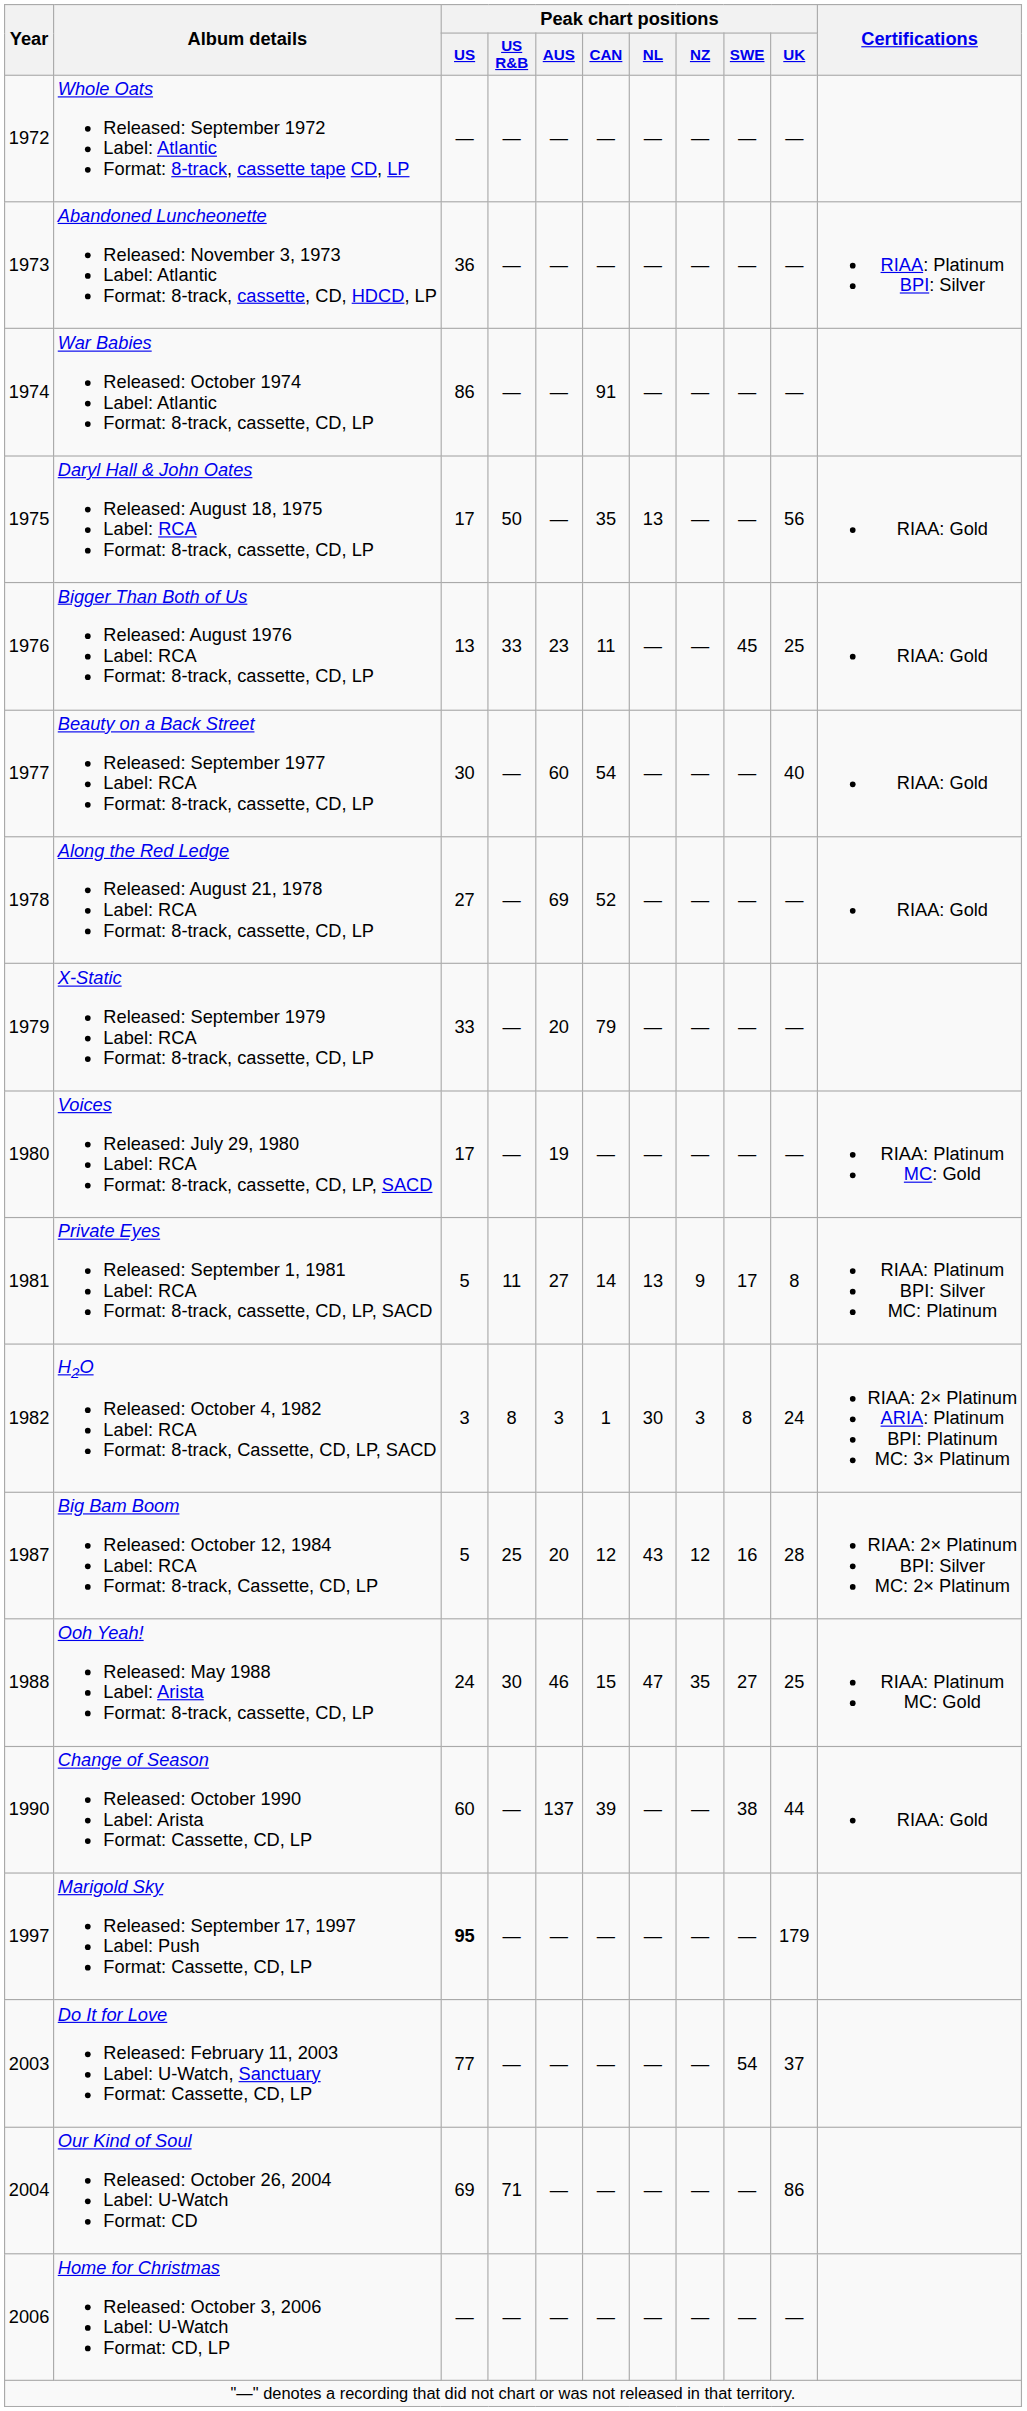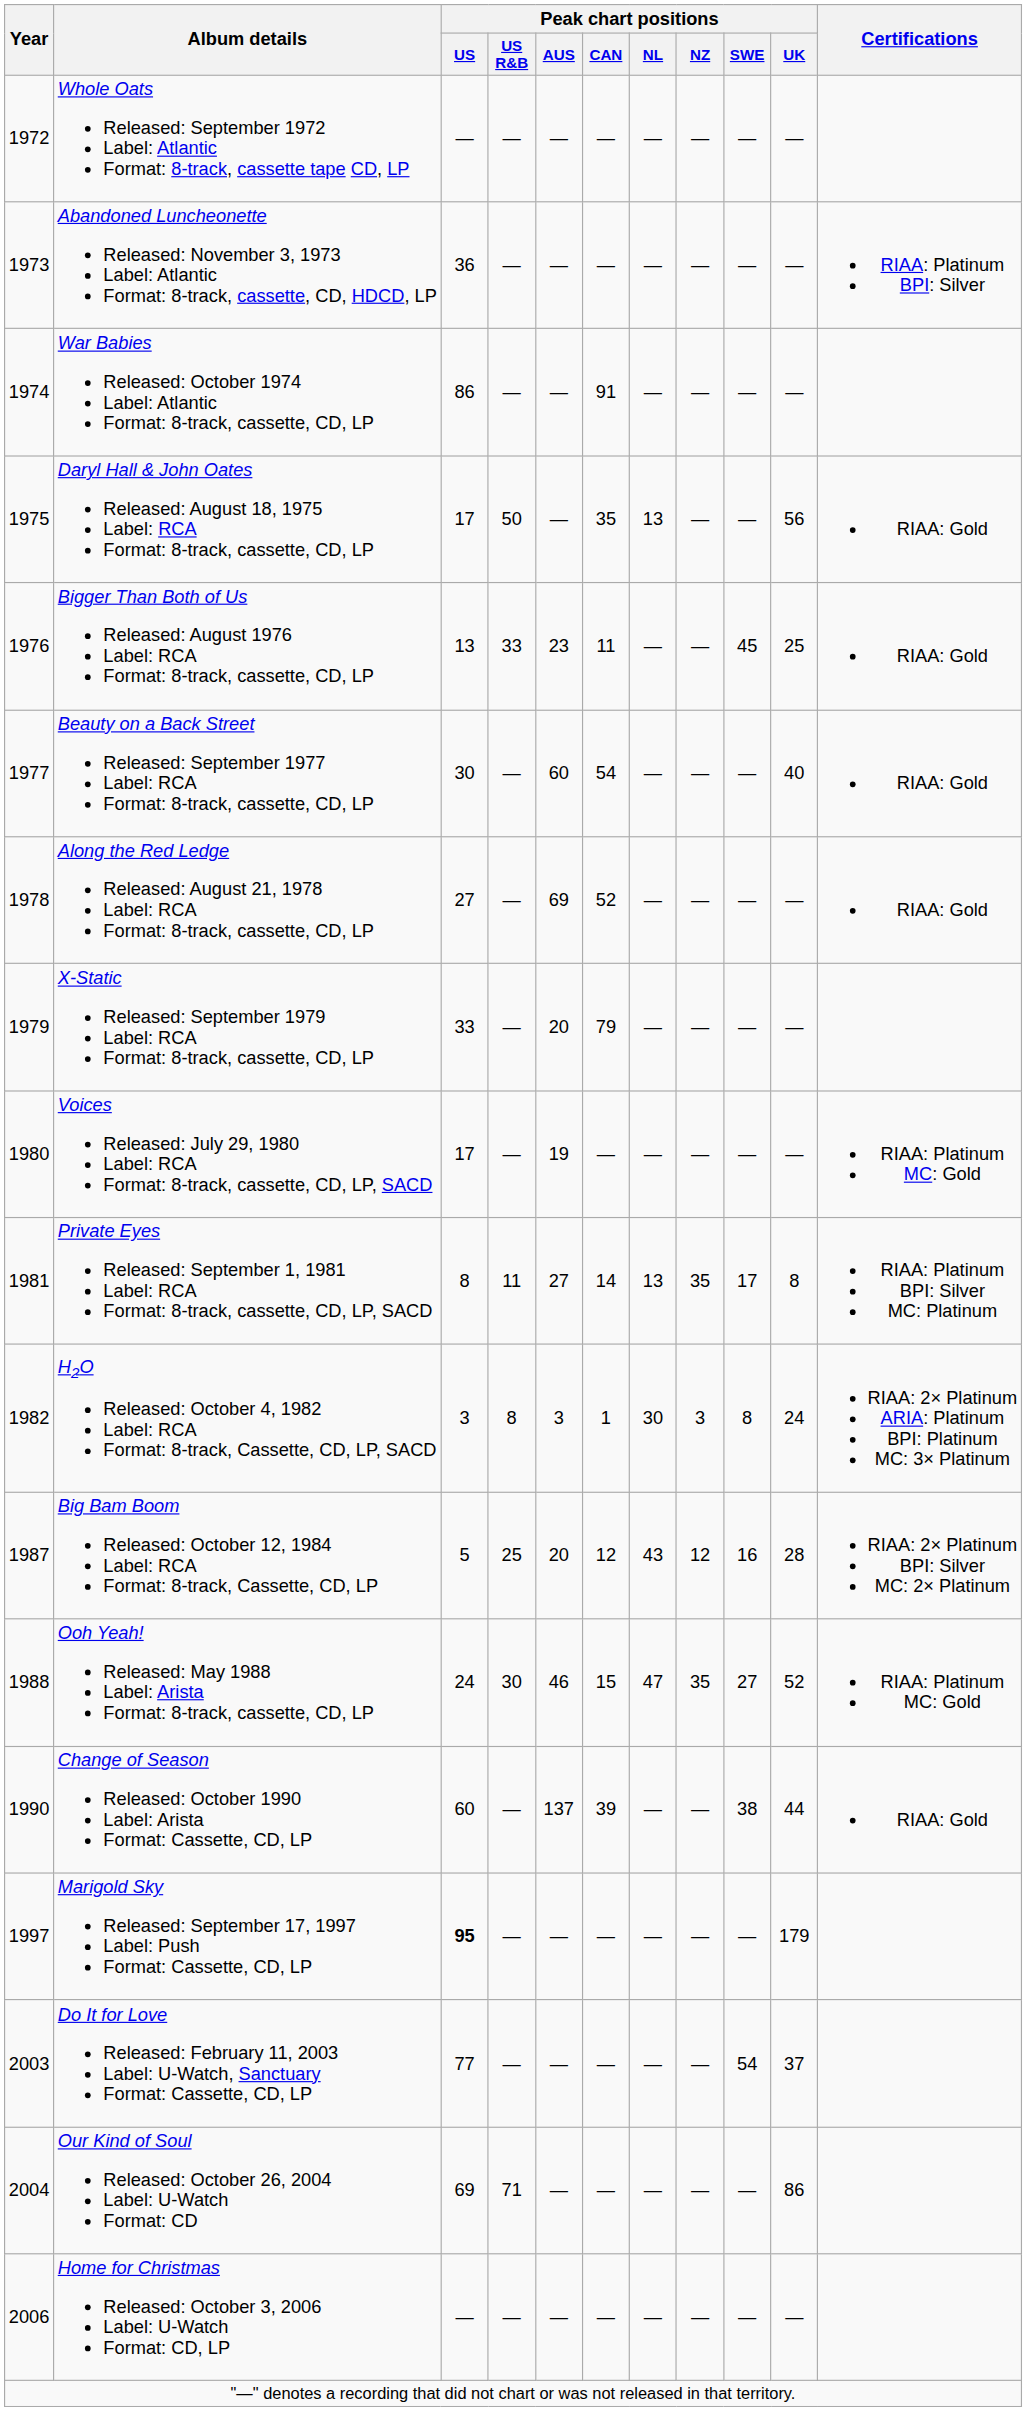(465, 1281) 5 -> (465, 1281) 8
(700, 1281) 9 -> (700, 1281) 35
(794, 1682) 25 -> (794, 1682) 52
